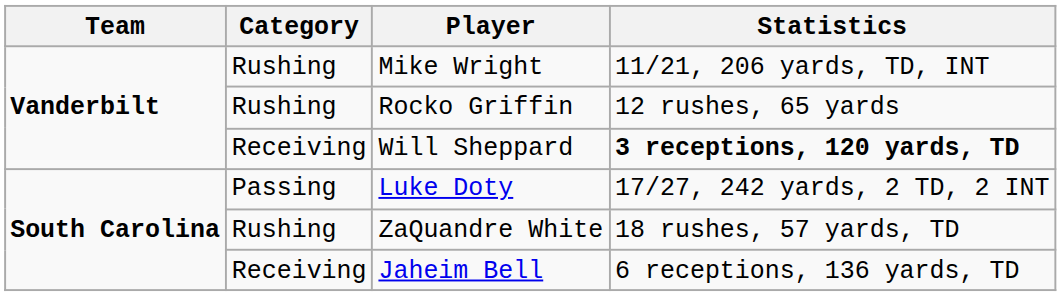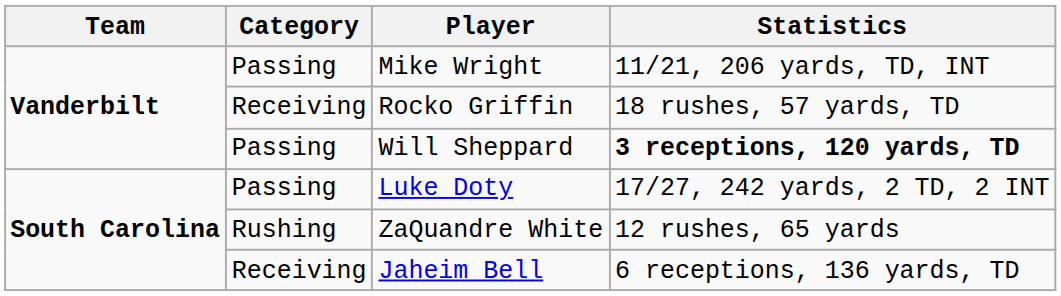(284, 67) Rushing -> (284, 67) Passing
(284, 108) Rushing -> (299, 108) Receiving
(757, 108) 12 rushes, 65 yards -> (787, 108) 18 rushes, 57 yards, TD
(299, 148) Receiving -> (284, 148) Passing
(787, 230) 18 rushes, 57 yards, TD -> (757, 230) 12 rushes, 65 yards
